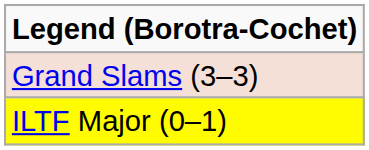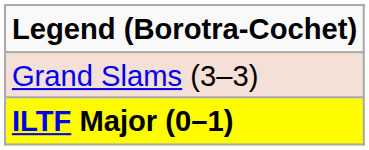(119, 122) normal -> (123, 122) bold
